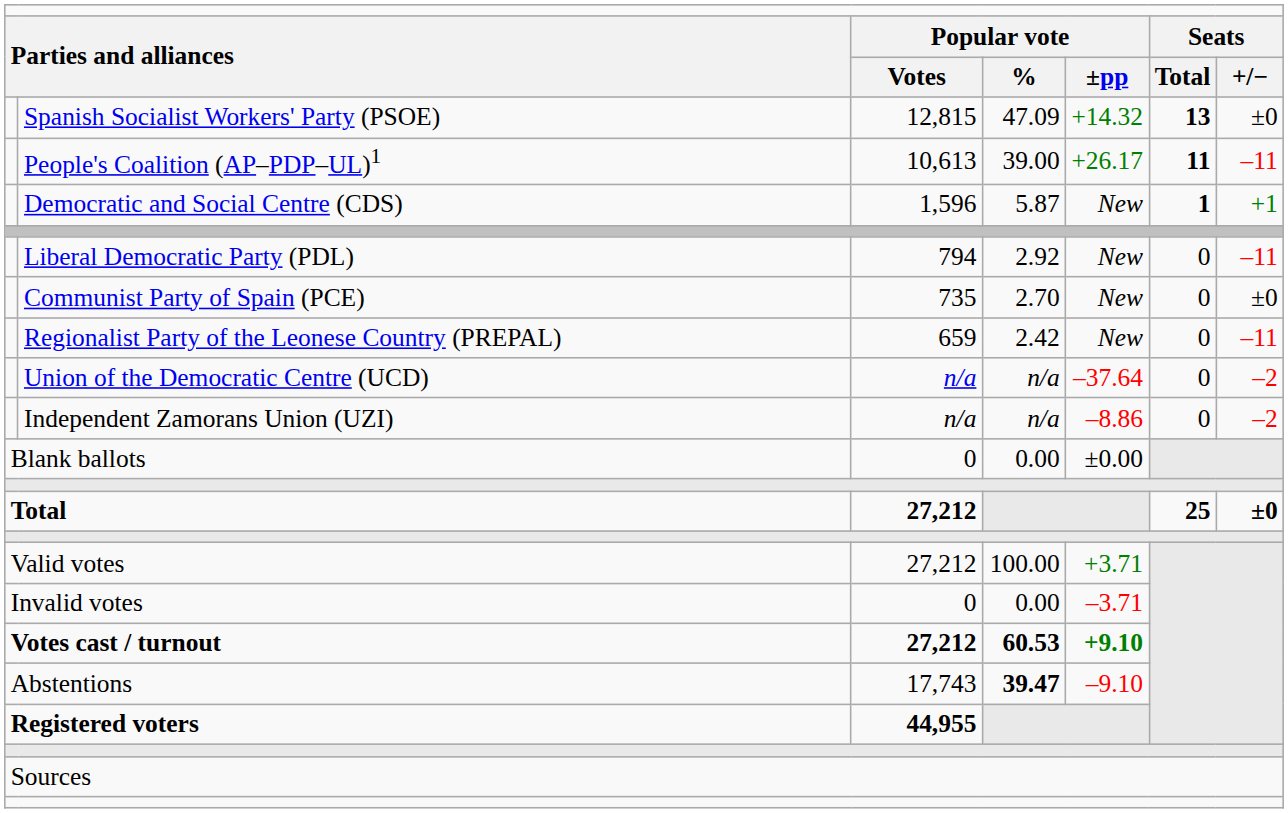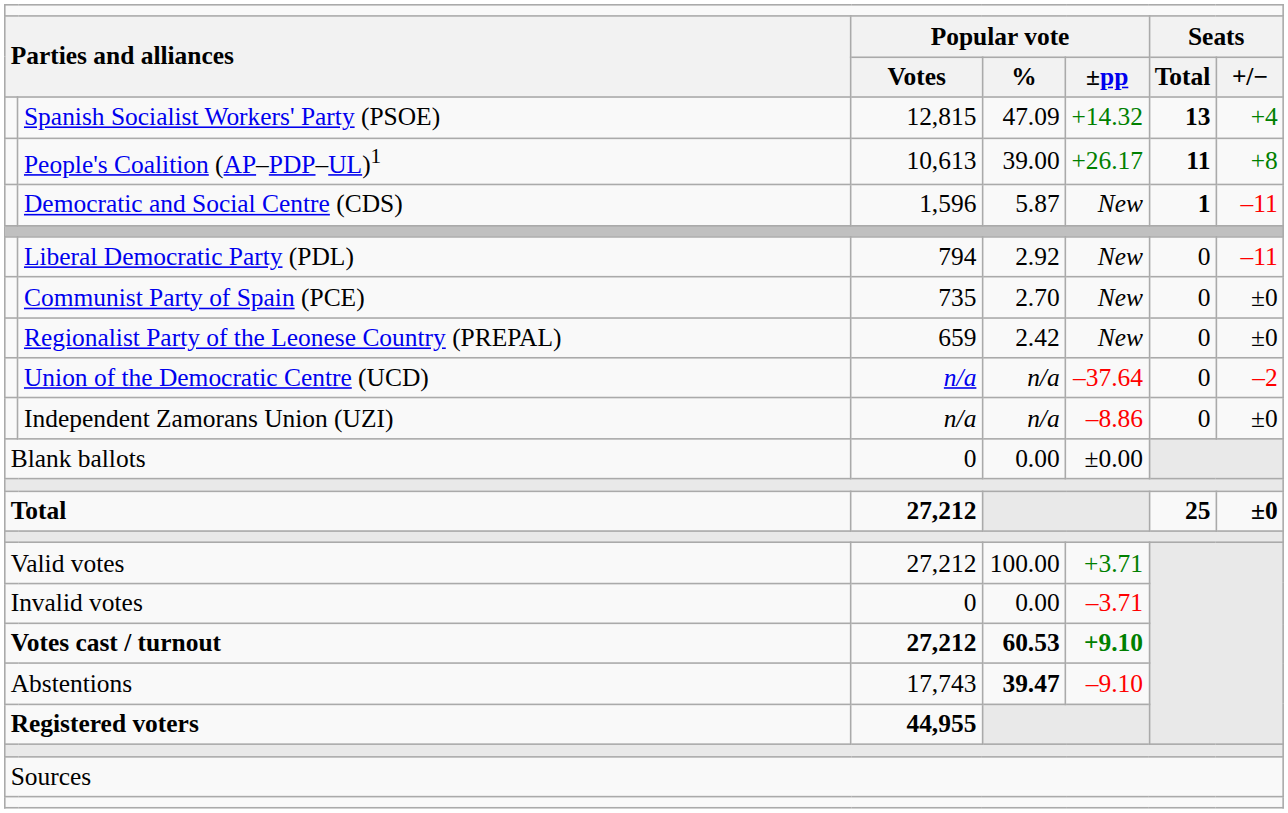(1264, 117) ±0 -> (1264, 117) +4
(1259, 160) –11 -> (1264, 160) +8
(1264, 204) +1 -> (1259, 204) –11
(1259, 337) –11 -> (1264, 337) ±0
(1265, 418) –2 -> (1264, 418) ±0
